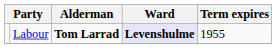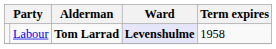(213, 33) 1955 -> (213, 33) 1958
